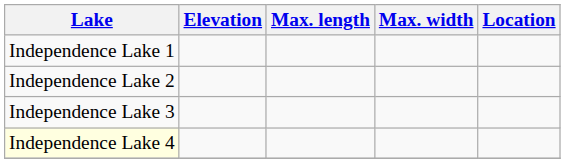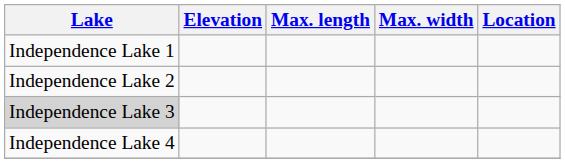(92, 111) no background -> (92, 111) lightgrey background
(92, 142) lightyellow background -> (92, 142) no background
